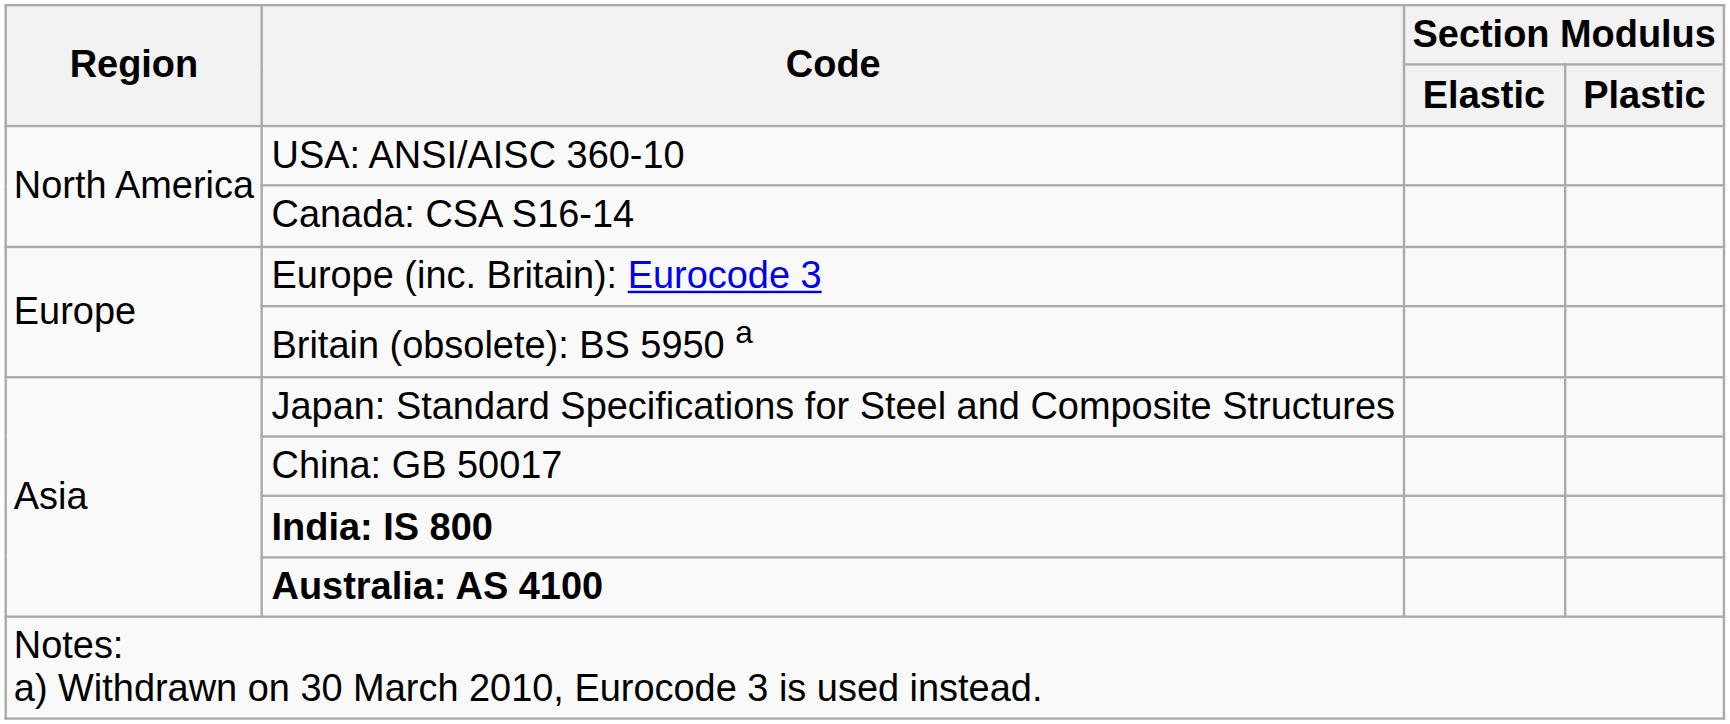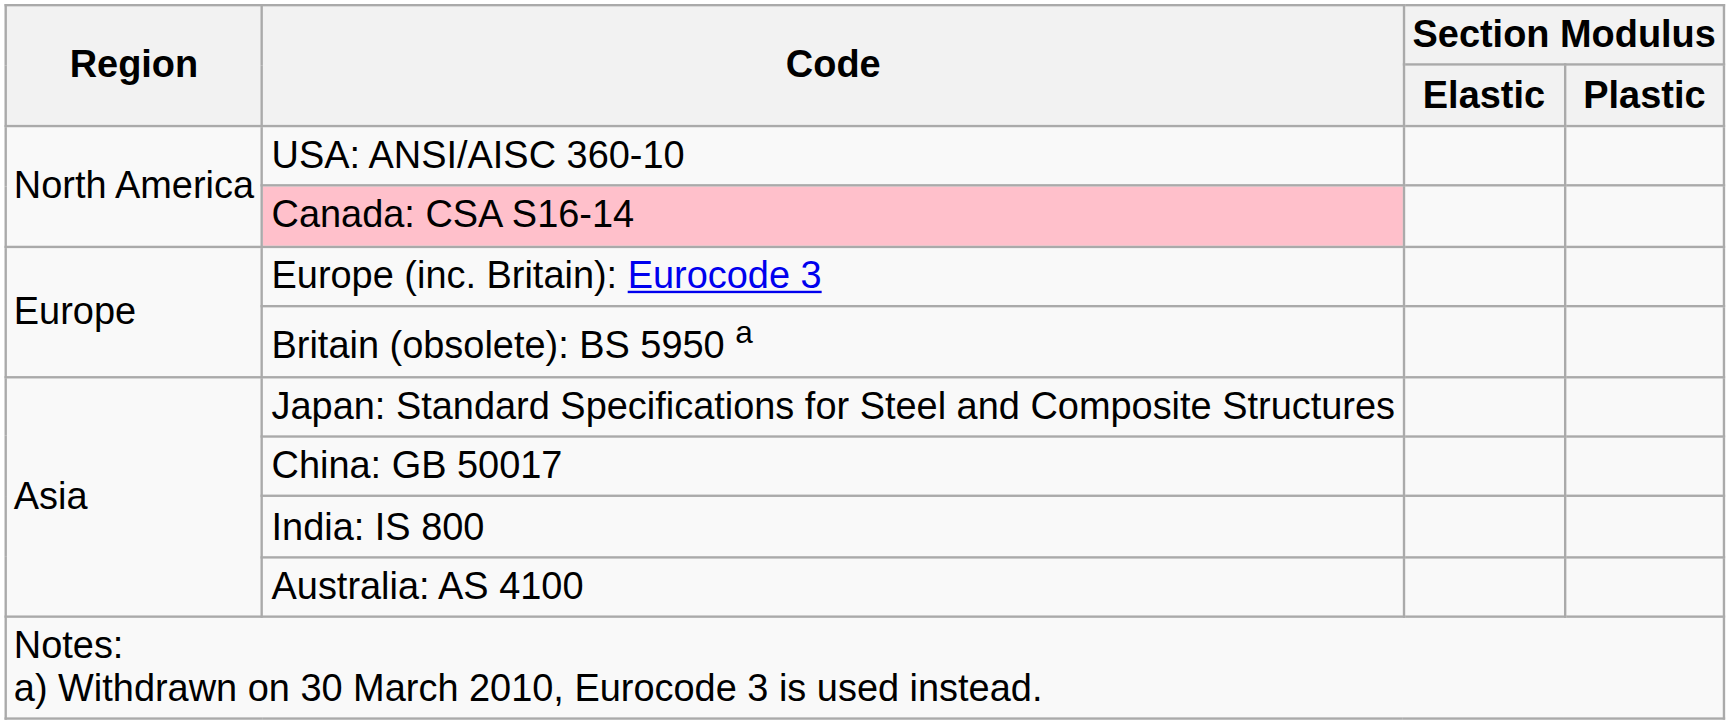(453, 214) no background -> (453, 214) pink background
(382, 525) bold -> (378, 525) normal
(437, 586) bold -> (428, 586) normal
